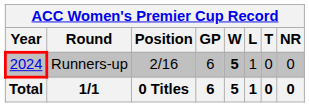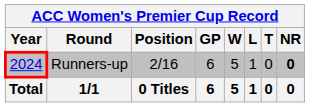(235, 64) bold -> (235, 64) normal
(291, 64) normal -> (291, 64) bold
